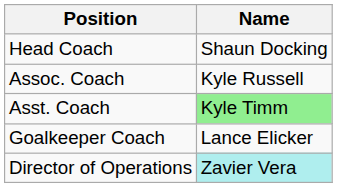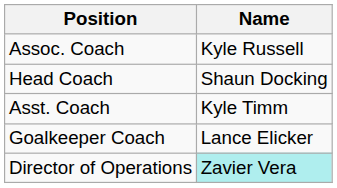rows swapped: (61, 49) <-> (67, 78)
(244, 108) lightgreen background -> (244, 108) no background
